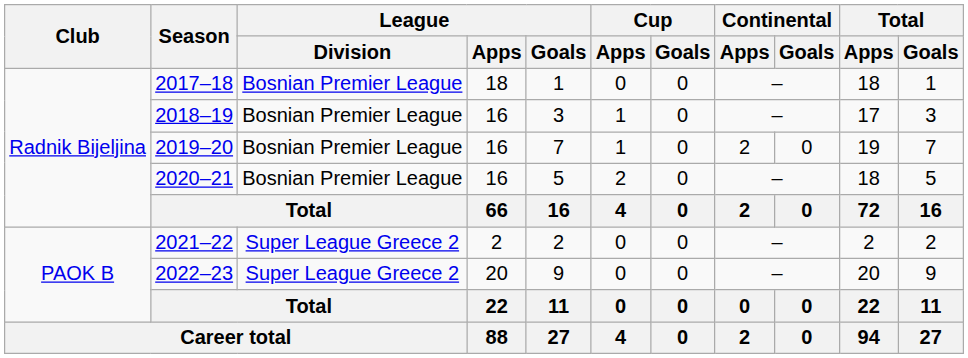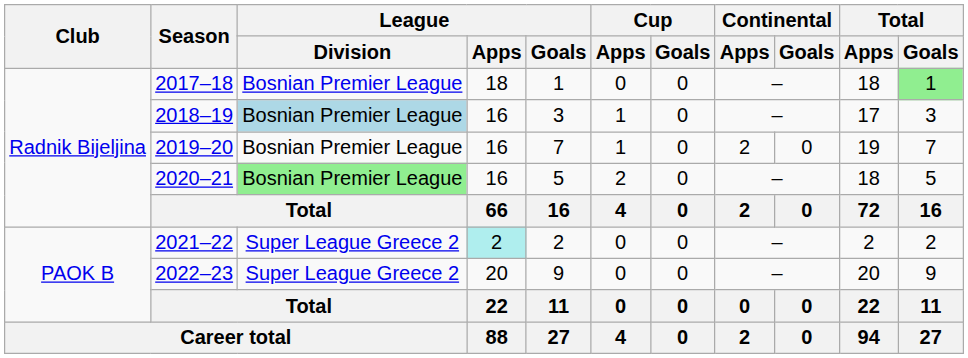(931, 83) no background -> (931, 83) lightgreen background
(352, 115) no background -> (352, 115) lightblue background
(352, 178) no background -> (352, 178) lightgreen background
(497, 242) no background -> (497, 242) paleturquoise background
